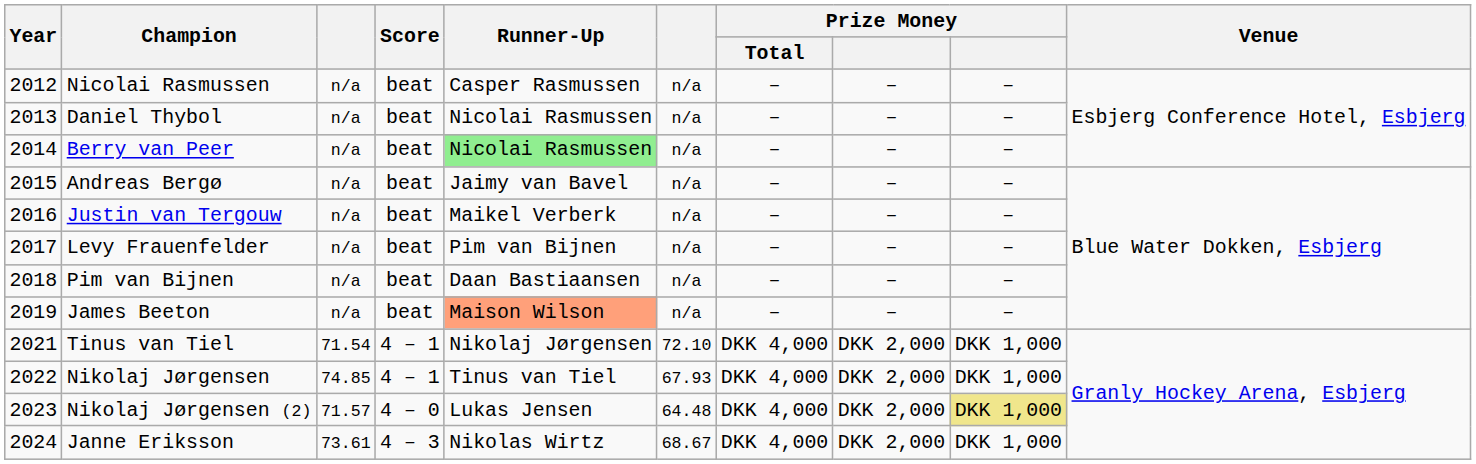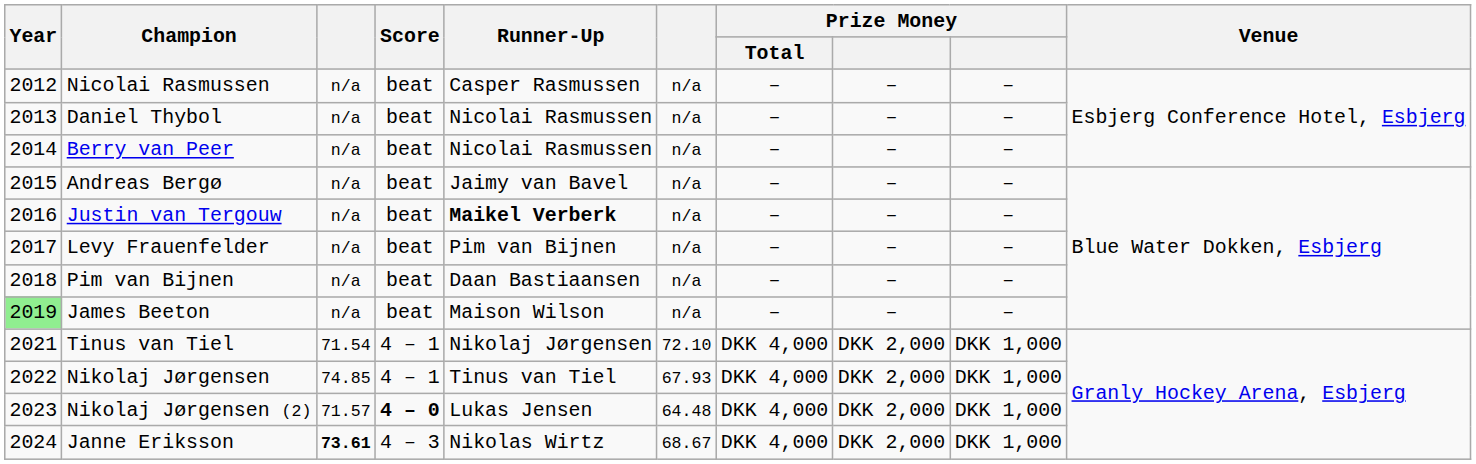(551, 151) lightgreen background -> (551, 151) no background
(533, 215) normal -> (533, 215) bold
(33, 313) no background -> (33, 313) lightgreen background
(527, 313) lightsalmon background -> (527, 313) no background
(410, 410) normal -> (410, 410) bold
(1008, 410) khaki background -> (1008, 410) no background
(346, 443) normal -> (346, 442) bold
